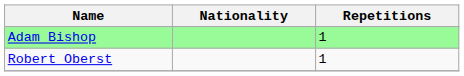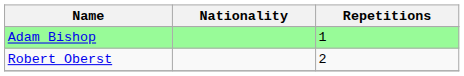(323, 59) 1 -> (323, 59) 2
